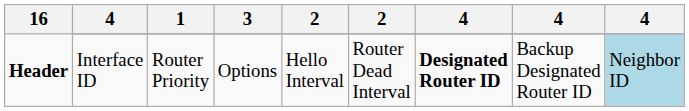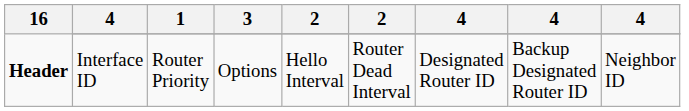(464, 70) bold -> (461, 70) normal
(645, 70) lightblue background -> (640, 70) no background
